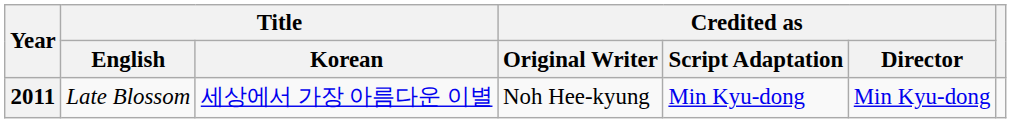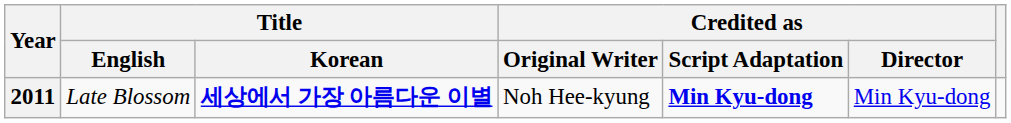(347, 96) normal -> (347, 96) bold
(737, 97) normal -> (741, 97) bold
